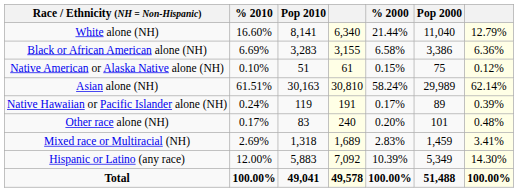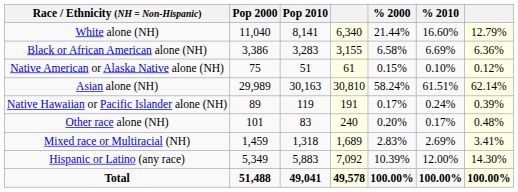columns swapped: (439, 13) <-> (254, 13)
